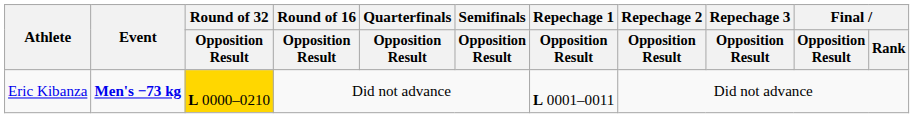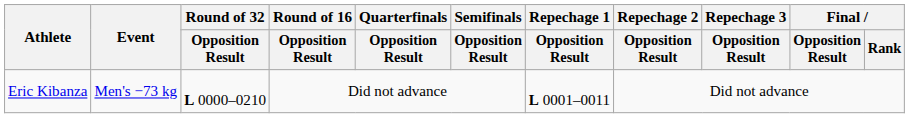(138, 91) bold -> (136, 91) normal
(229, 100) gold background -> (225, 100) no background
